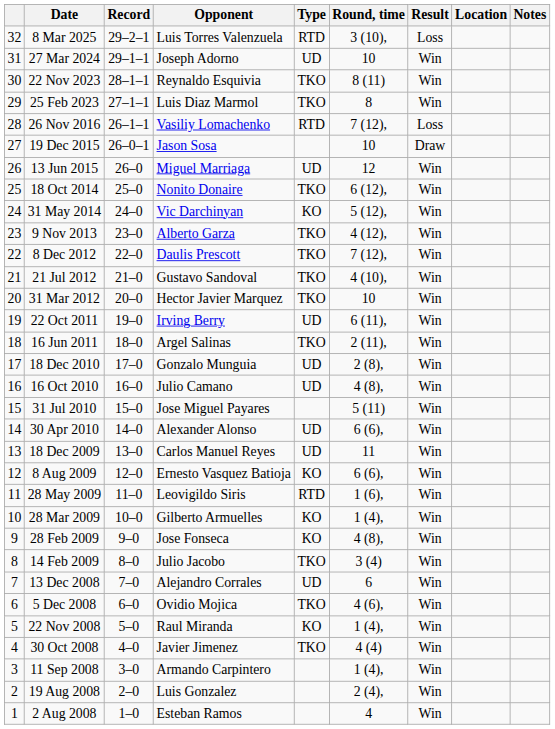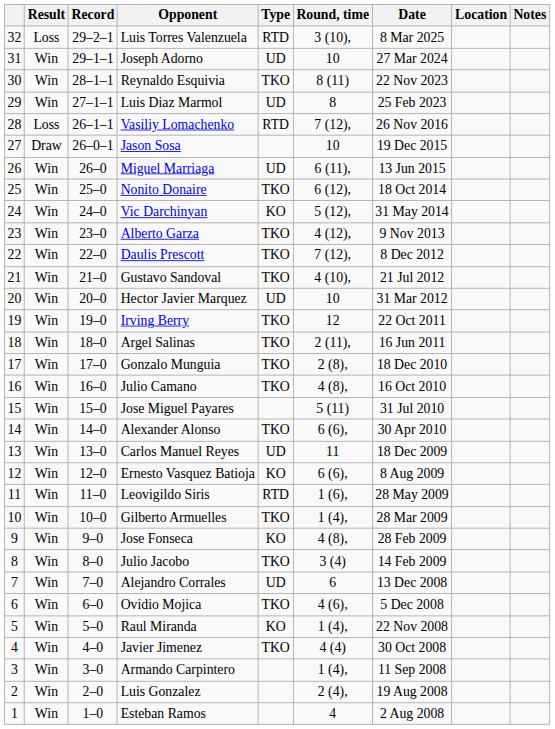columns swapped: (430, 15) <-> (64, 15)
(312, 102) TKO -> (276, 102) UD
(369, 168) 12 -> (333, 168) 6 (11),
(312, 299) TKO -> (276, 299) UD
(312, 320) UD -> (276, 320) TKO
(369, 320) 6 (11), -> (333, 320) 12
(312, 364) UD -> (276, 364) TKO
(312, 386) UD -> (276, 386) TKO
(312, 430) UD -> (276, 430) TKO
(312, 517) KO -> (276, 517) TKO
